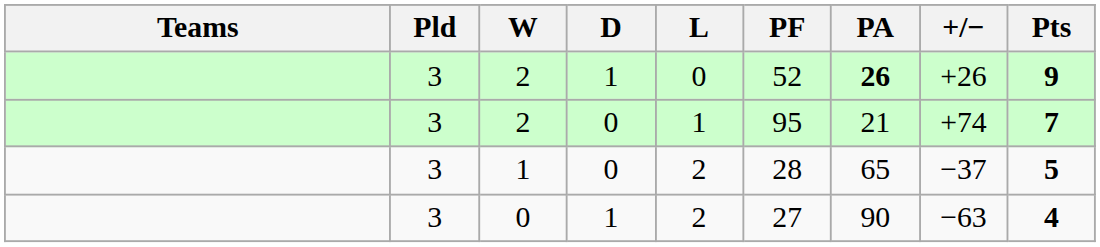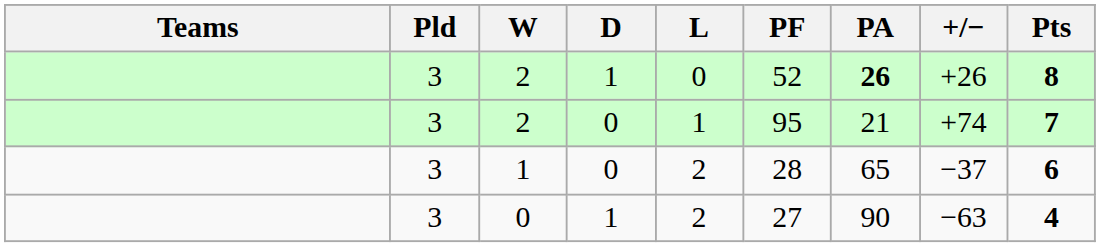(1052, 75) 9 -> (1052, 75) 8
(1052, 169) 5 -> (1052, 169) 6
